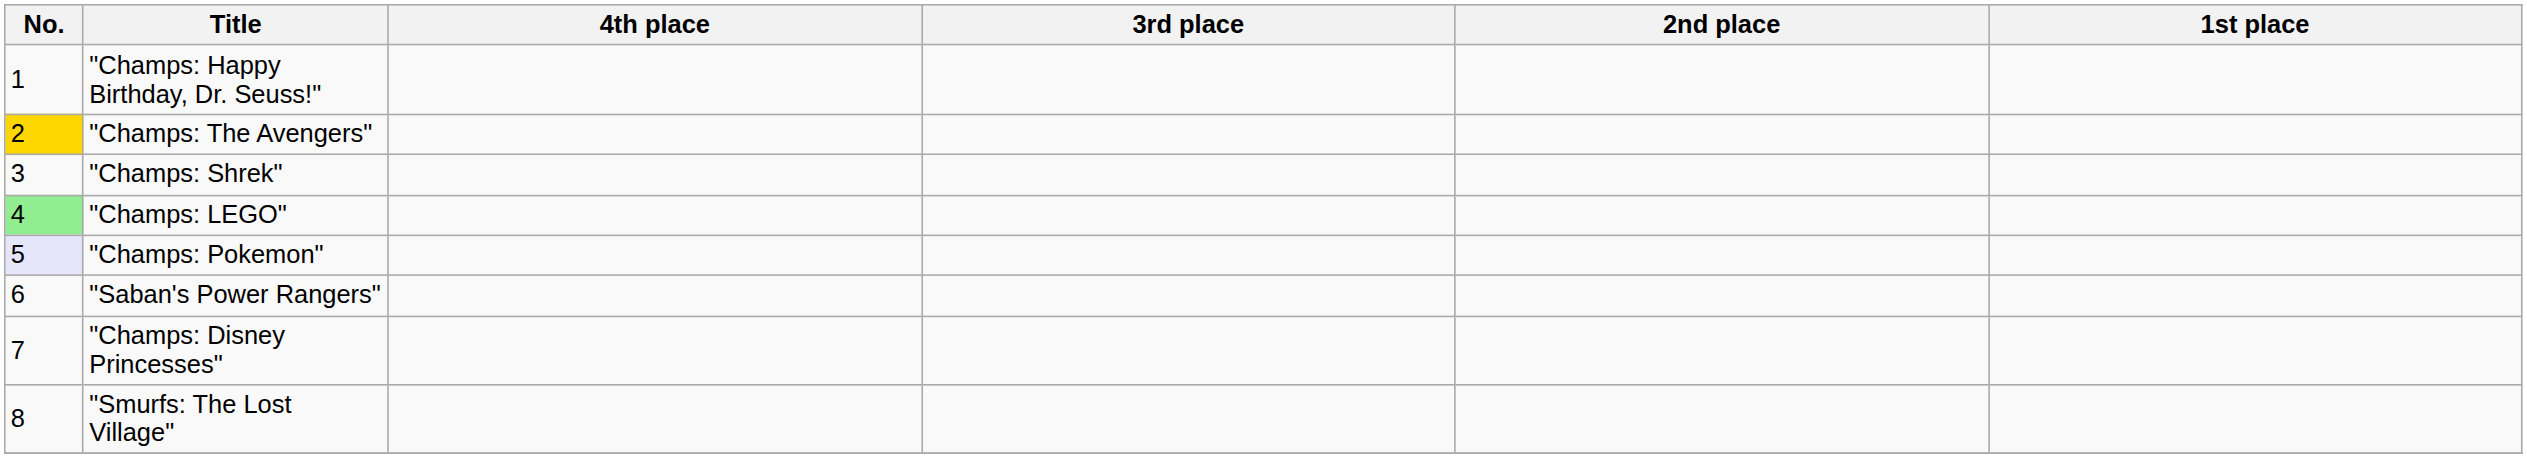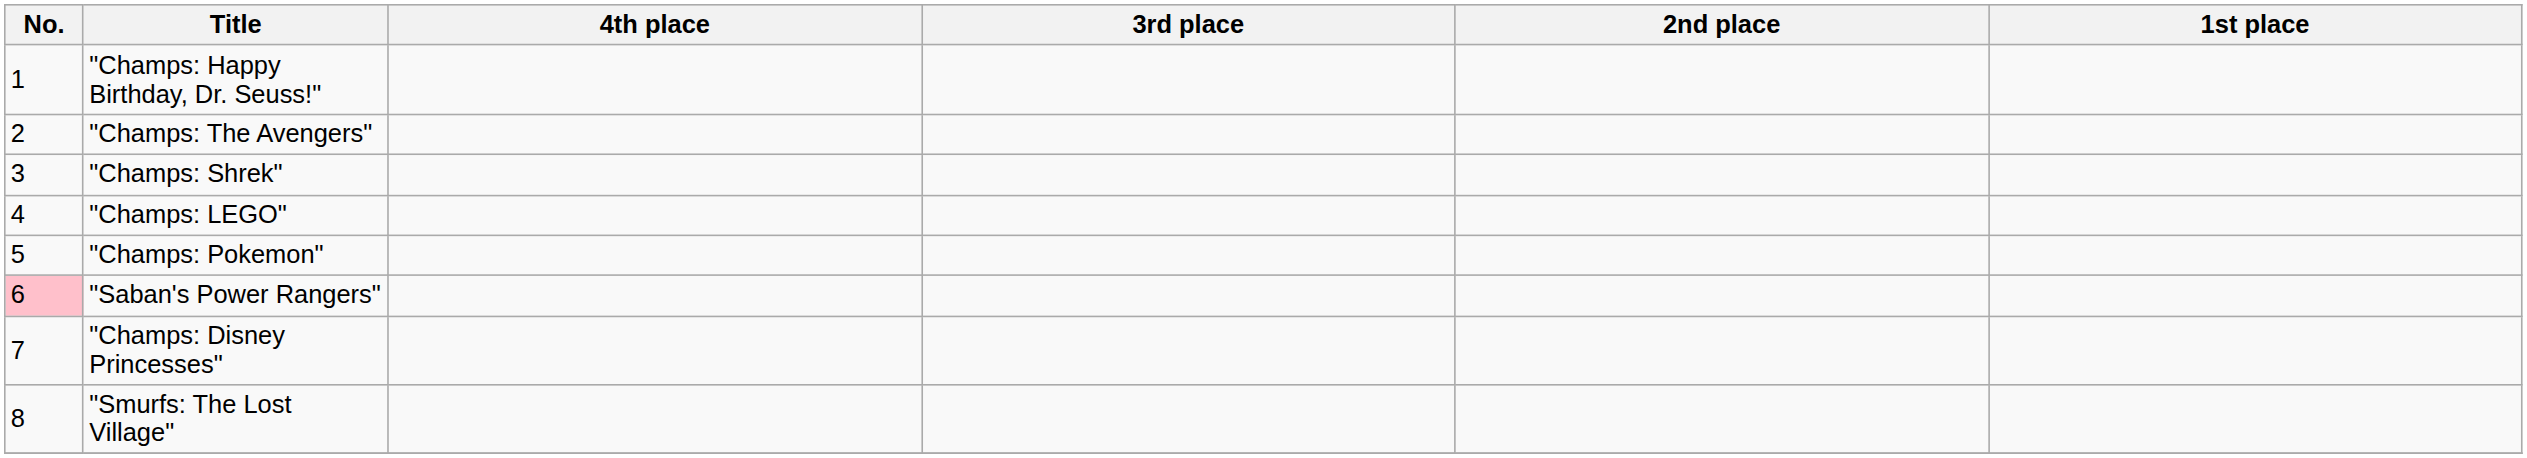(18, 133) gold background -> (18, 133) no background
(18, 214) lightgreen background -> (18, 214) no background
(18, 255) lavender background -> (18, 255) no background
(18, 295) no background -> (18, 295) pink background
